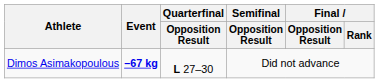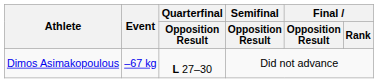(141, 64) bold -> (140, 64) normal
